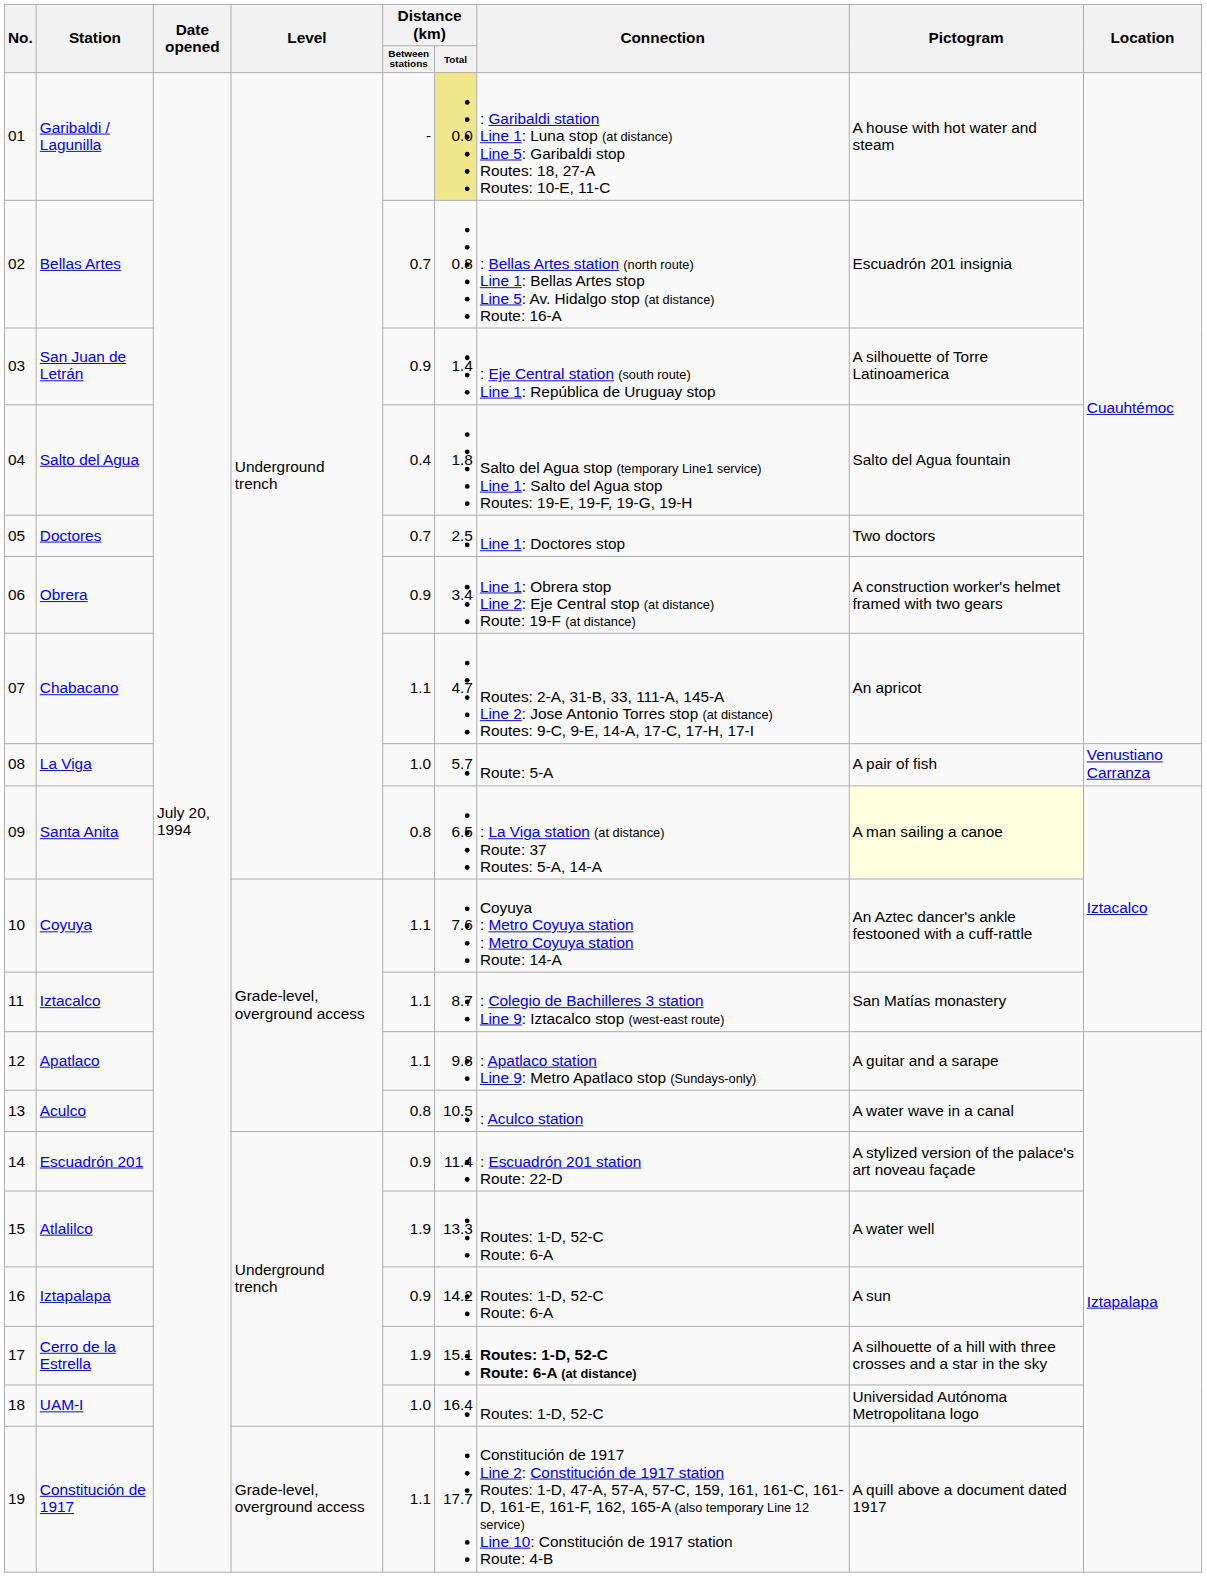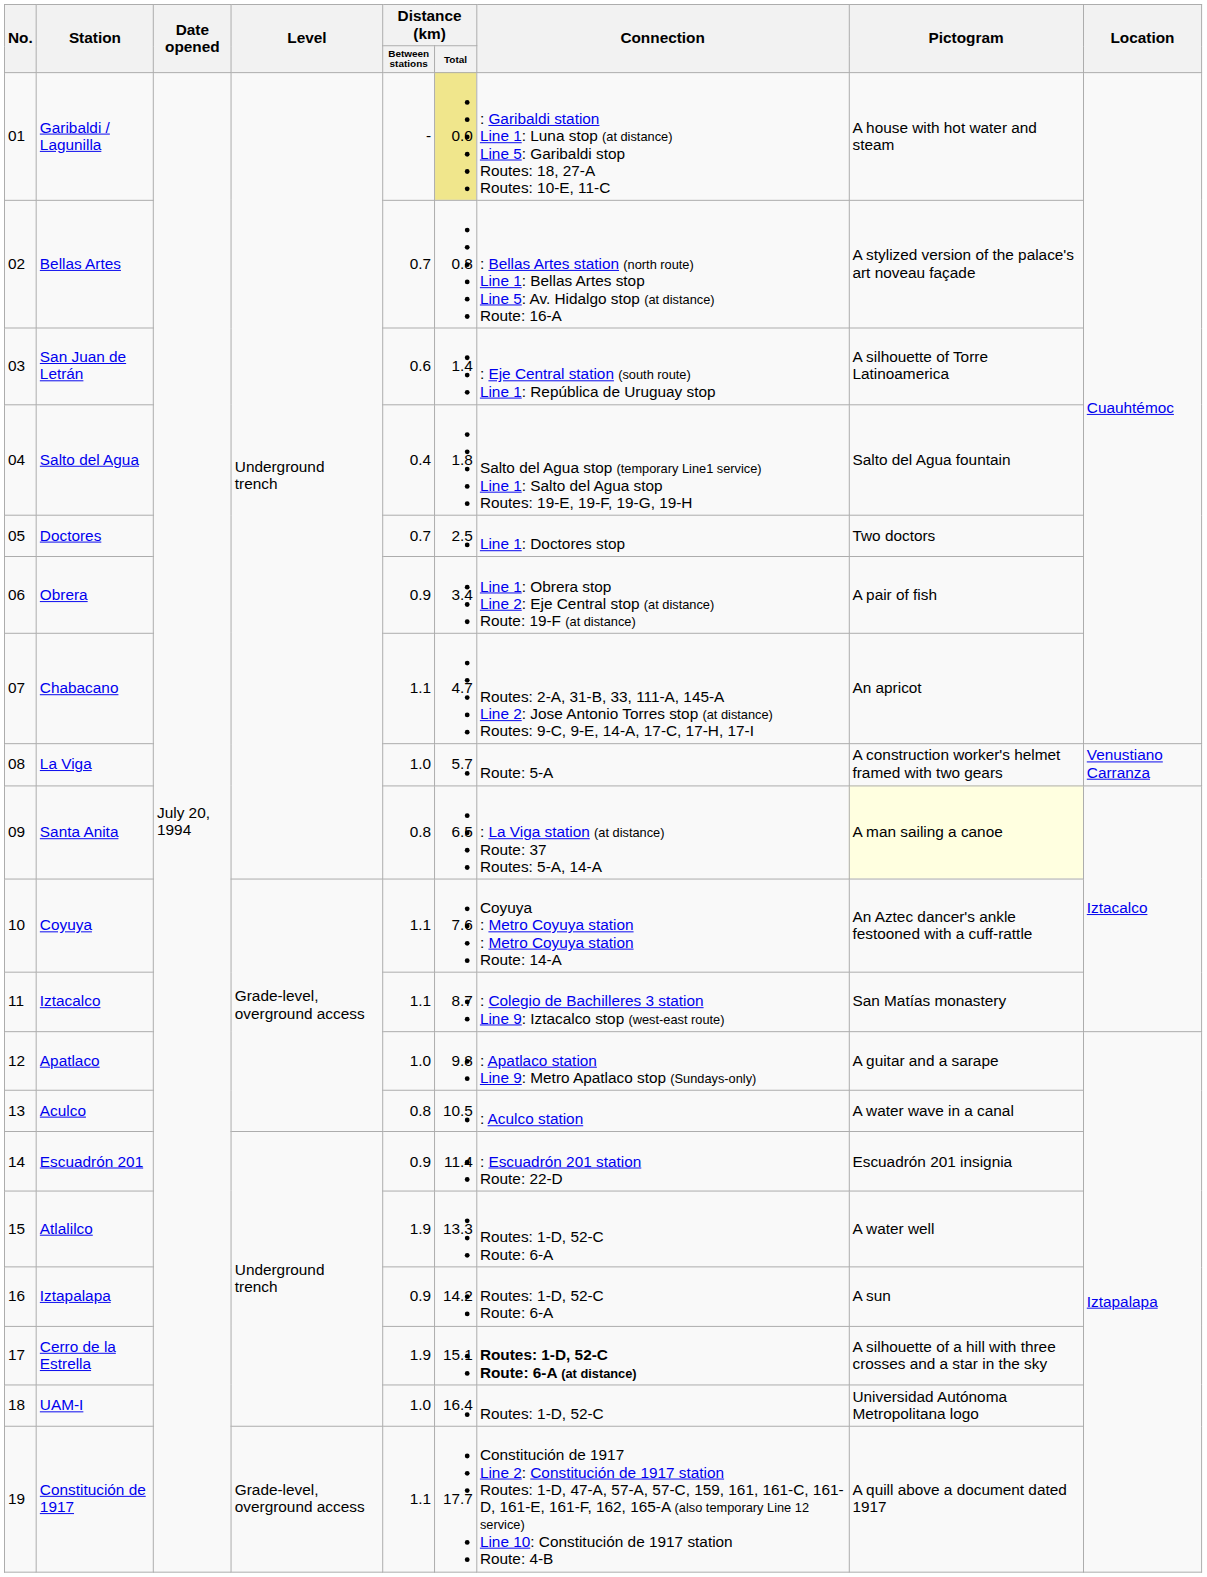(932, 264) Escuadrón 201 insignia -> (963, 264) A stylized version of the palace's art noveau façade
(420, 366) 0.9 -> (420, 366) 0.6
(956, 594) A construction worker's helmet framed with two gears -> (895, 594) A pair of fish
(895, 764) A pair of fish -> (956, 764) A construction worker's helmet framed with two gears
(420, 1060) 1.1 -> (420, 1060) 1.0
(963, 1161) A stylized version of the palace's art noveau façade -> (932, 1161) Escuadrón 201 insignia
